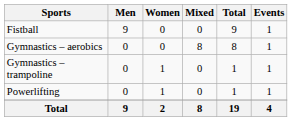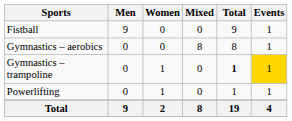(234, 69) normal -> (234, 69) bold
(269, 69) no background -> (269, 69) gold background
